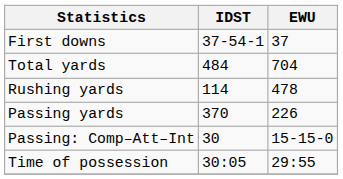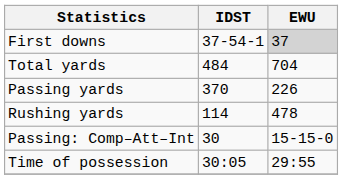(280, 42) no background -> (280, 42) lightgrey background
rows swapped: (66, 90) <-> (66, 114)
